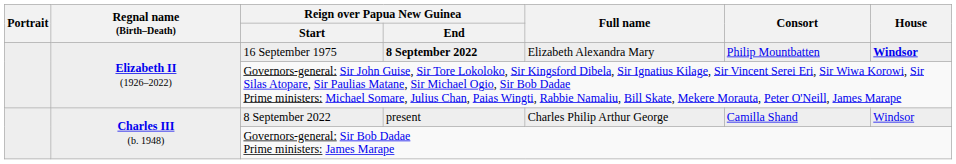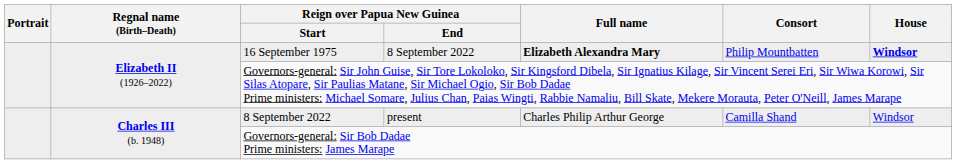(432, 52) bold -> (431, 52) normal
(591, 52) normal -> (592, 52) bold
